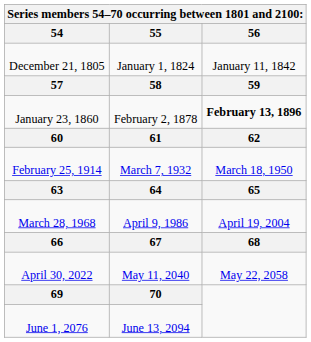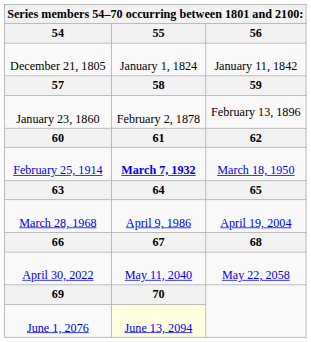(254, 111) bold -> (256, 111) normal
(156, 170) normal -> (158, 170) bold
(156, 327) no background -> (158, 327) lightyellow background
